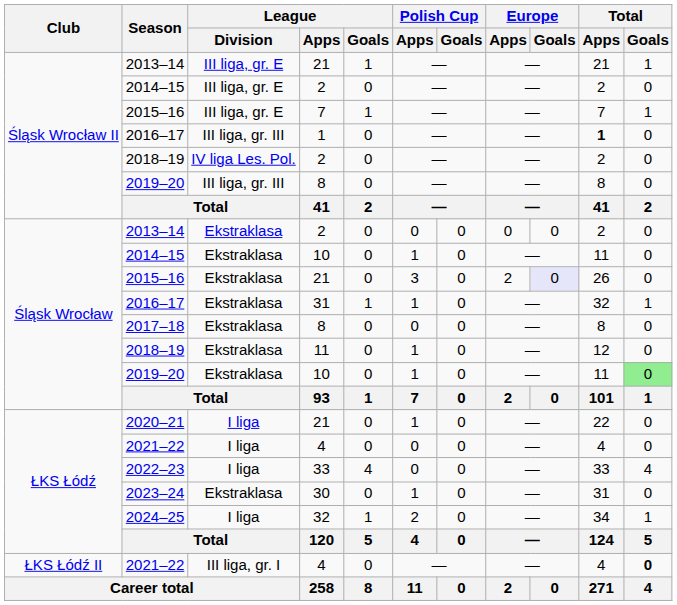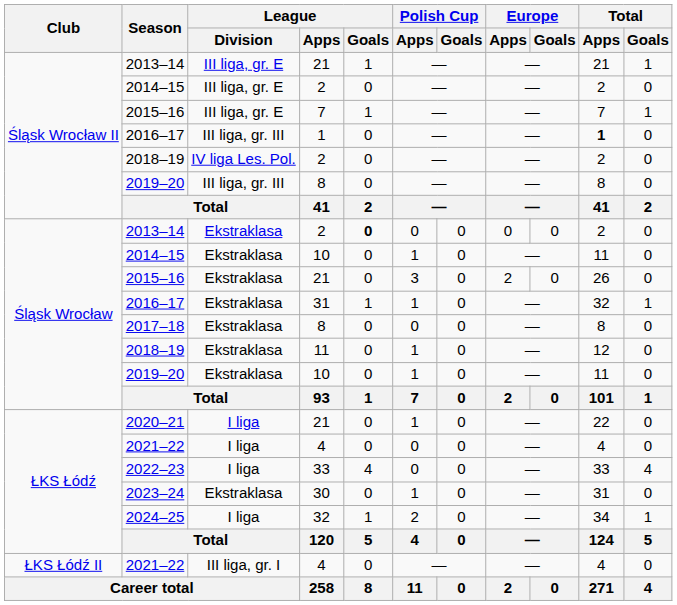(368, 231) normal -> (368, 231) bold
(555, 278) lavender background -> (555, 278) no background
(648, 374) lightgreen background -> (648, 374) no background
(648, 565) bold -> (648, 565) normal
